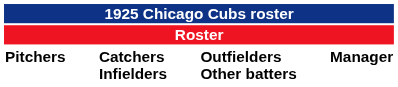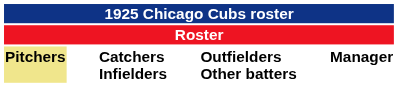(35, 56) no background -> (35, 56) khaki background
